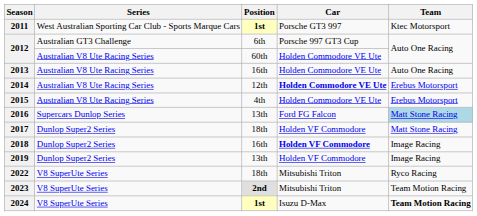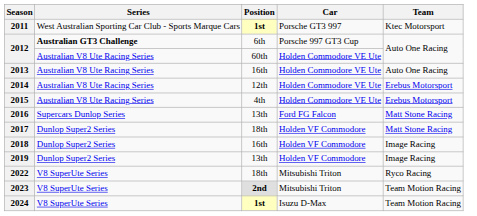(84, 41) normal -> (87, 41) bold
(333, 85) bold -> (330, 85) normal
(424, 115) lightblue background -> (419, 115) no background
(324, 144) bold -> (322, 144) normal
(431, 203) bold -> (423, 203) normal
